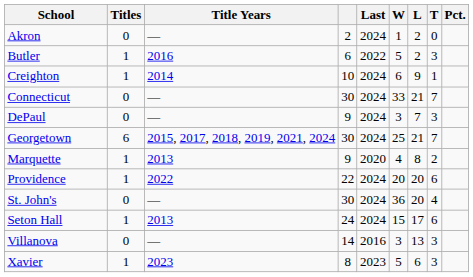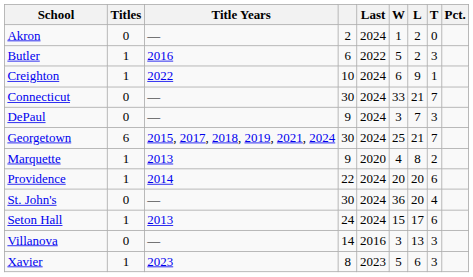(160, 76) 2014 -> (160, 76) 2022
(160, 179) 2022 -> (160, 179) 2014
